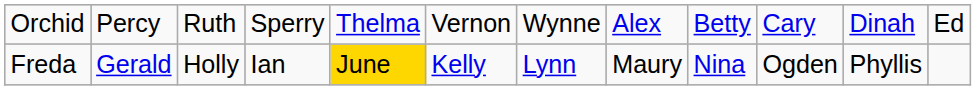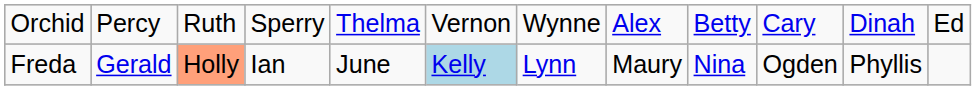(211, 64) no background -> (211, 64) lightsalmon background
(363, 64) gold background -> (363, 64) no background
(459, 64) no background -> (459, 64) lightblue background
